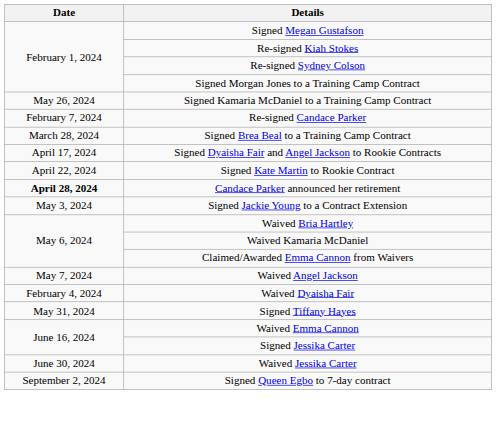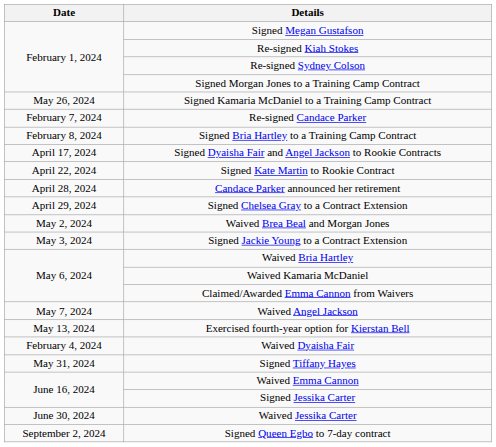+ row: (308, 135)
- row: (308, 135)
(64, 188) bold -> (64, 188) normal
+ row: (308, 205)
+ row: (308, 223)
+ row: (308, 328)
